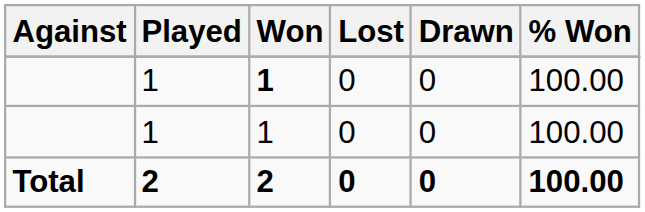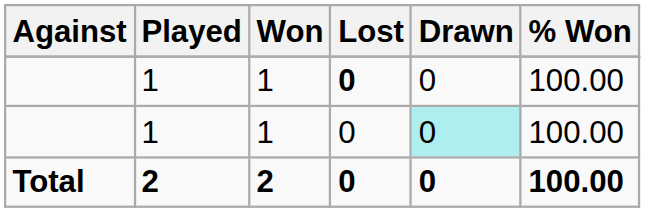(265, 81) bold -> (265, 81) normal
(347, 81) normal -> (347, 81) bold
(427, 131) no background -> (427, 131) paleturquoise background
